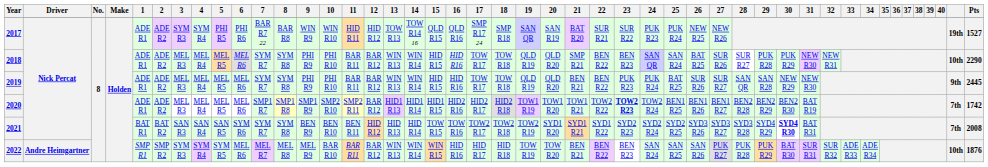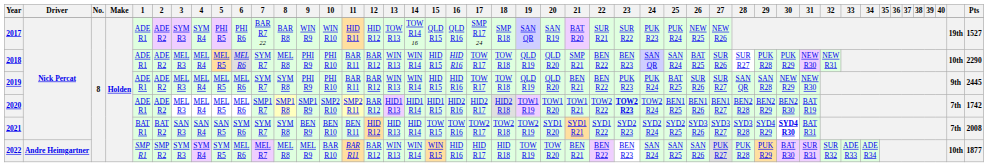(285, 60) SYM R8 -> (285, 60) MEL R8
(974, 151) 1876 -> (974, 151) 1877
